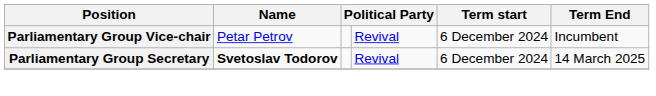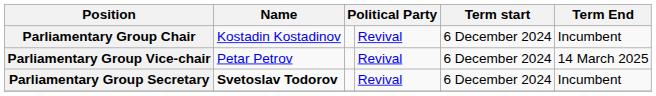+ row: (109, 36)
(586, 36) Incumbent -> (603, 58) 14 March 2025
(600, 58) 14 March 2025 -> (590, 79) Incumbent
